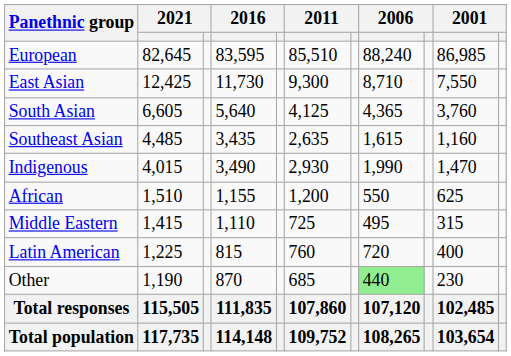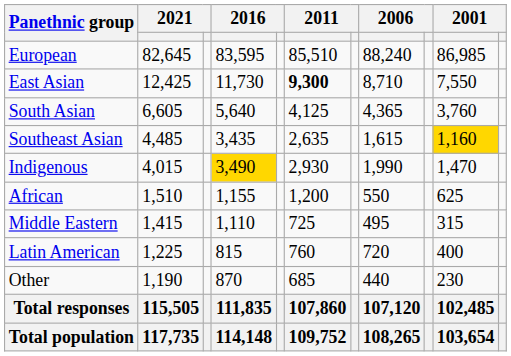(309, 83) normal -> (309, 83) bold
(457, 139) no background -> (457, 139) gold background
(235, 167) no background -> (235, 167) gold background
(376, 280) lightgreen background -> (376, 280) no background
